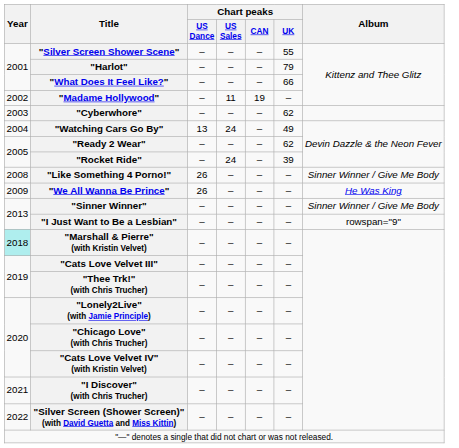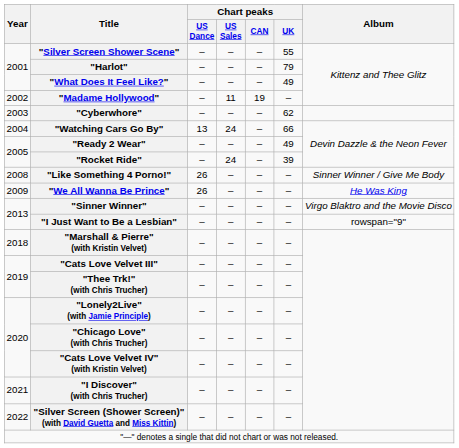(288, 82) 66 -> (288, 82) 49
(288, 128) 49 -> (288, 128) 66
(288, 144) 62 -> (288, 144) 49
(373, 206) Sinner Winner / Give Me Body -> (378, 206) Virgo Blaktro and the Movie Disco
(17, 242) paleturquoise background -> (17, 242) no background
